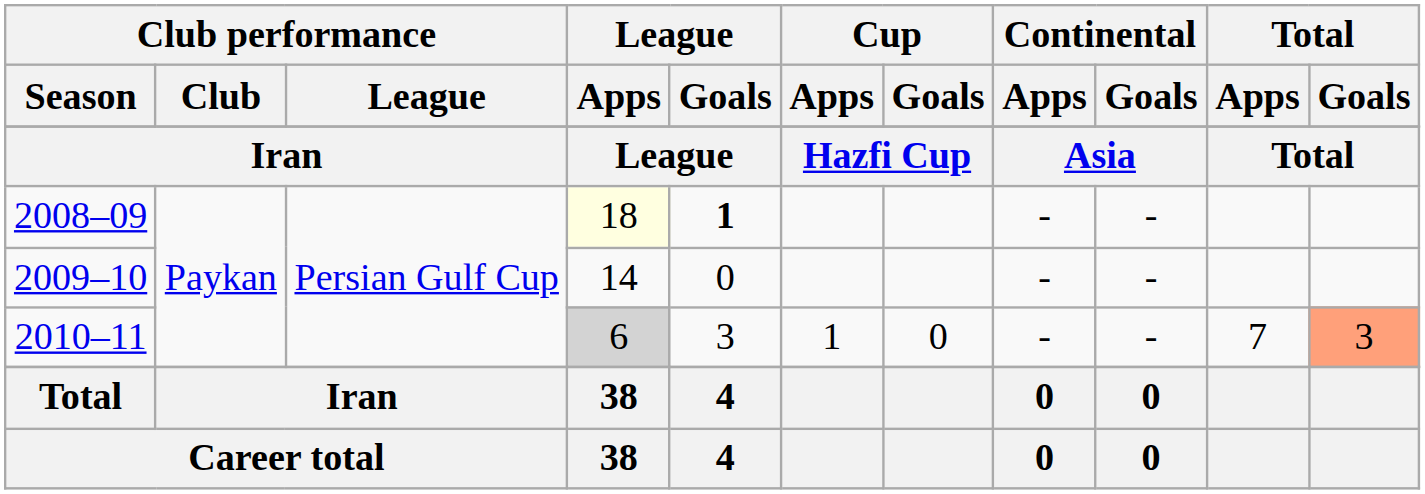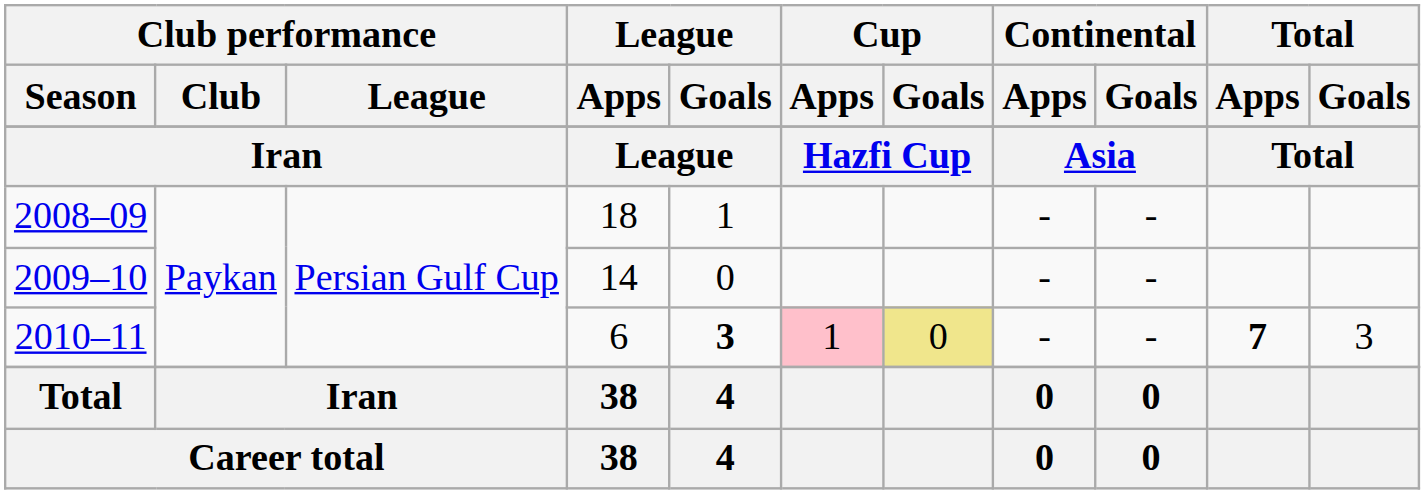(619, 215) lightyellow background -> (619, 215) no background
(725, 215) bold -> (725, 215) normal
(619, 336) lightgrey background -> (619, 336) no background
(725, 336) normal -> (725, 336) bold
(832, 336) no background -> (832, 336) pink background
(938, 336) no background -> (938, 336) khaki background
(1257, 336) normal -> (1257, 336) bold
(1364, 336) lightsalmon background -> (1364, 336) no background
